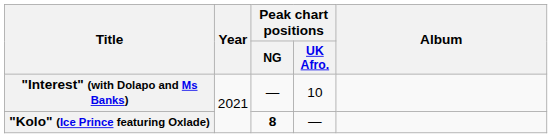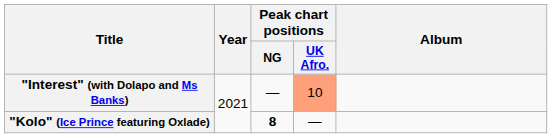(315, 92) no background -> (315, 92) lightsalmon background
